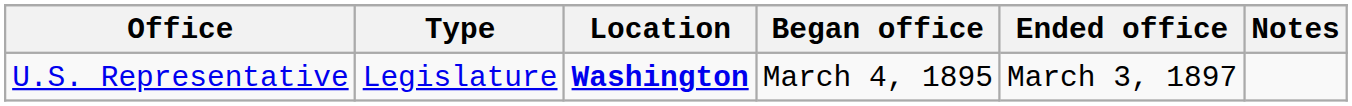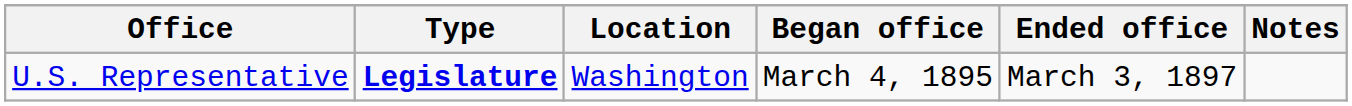(460, 77) normal -> (460, 77) bold
(660, 77) bold -> (660, 77) normal
